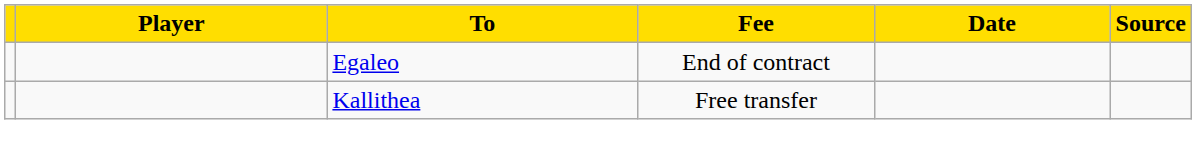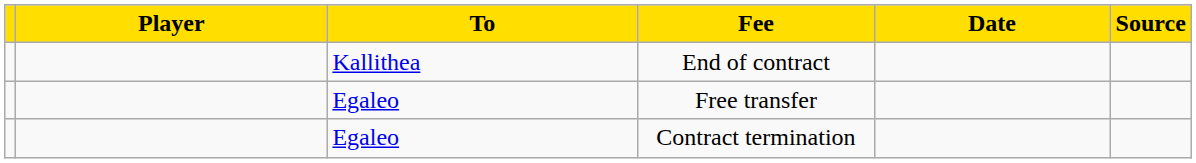(366, 61) Egaleo -> (376, 61) Kallithea
(376, 99) Kallithea -> (366, 99) Egaleo
+ row: (756, 137)
